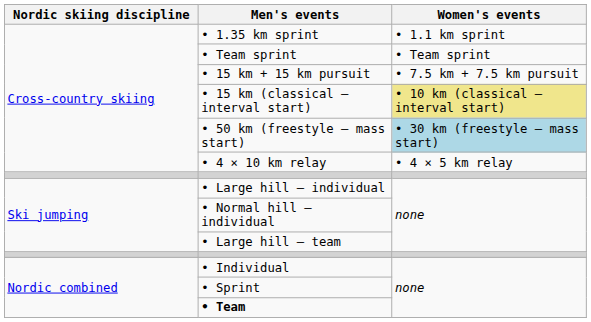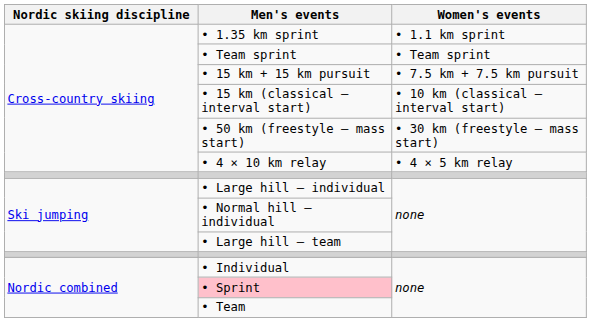(469, 101) khaki background -> (469, 101) no background
(487, 135) lightblue background -> (487, 135) no background
(231, 287) no background -> (231, 287) pink background
(223, 307) bold -> (223, 307) normal
